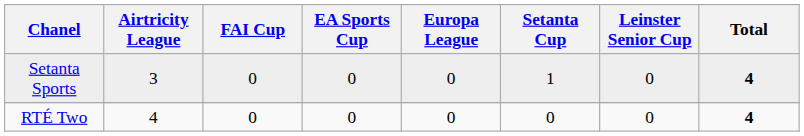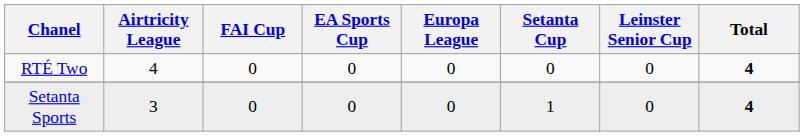rows swapped: (54, 117) <-> (54, 78)
